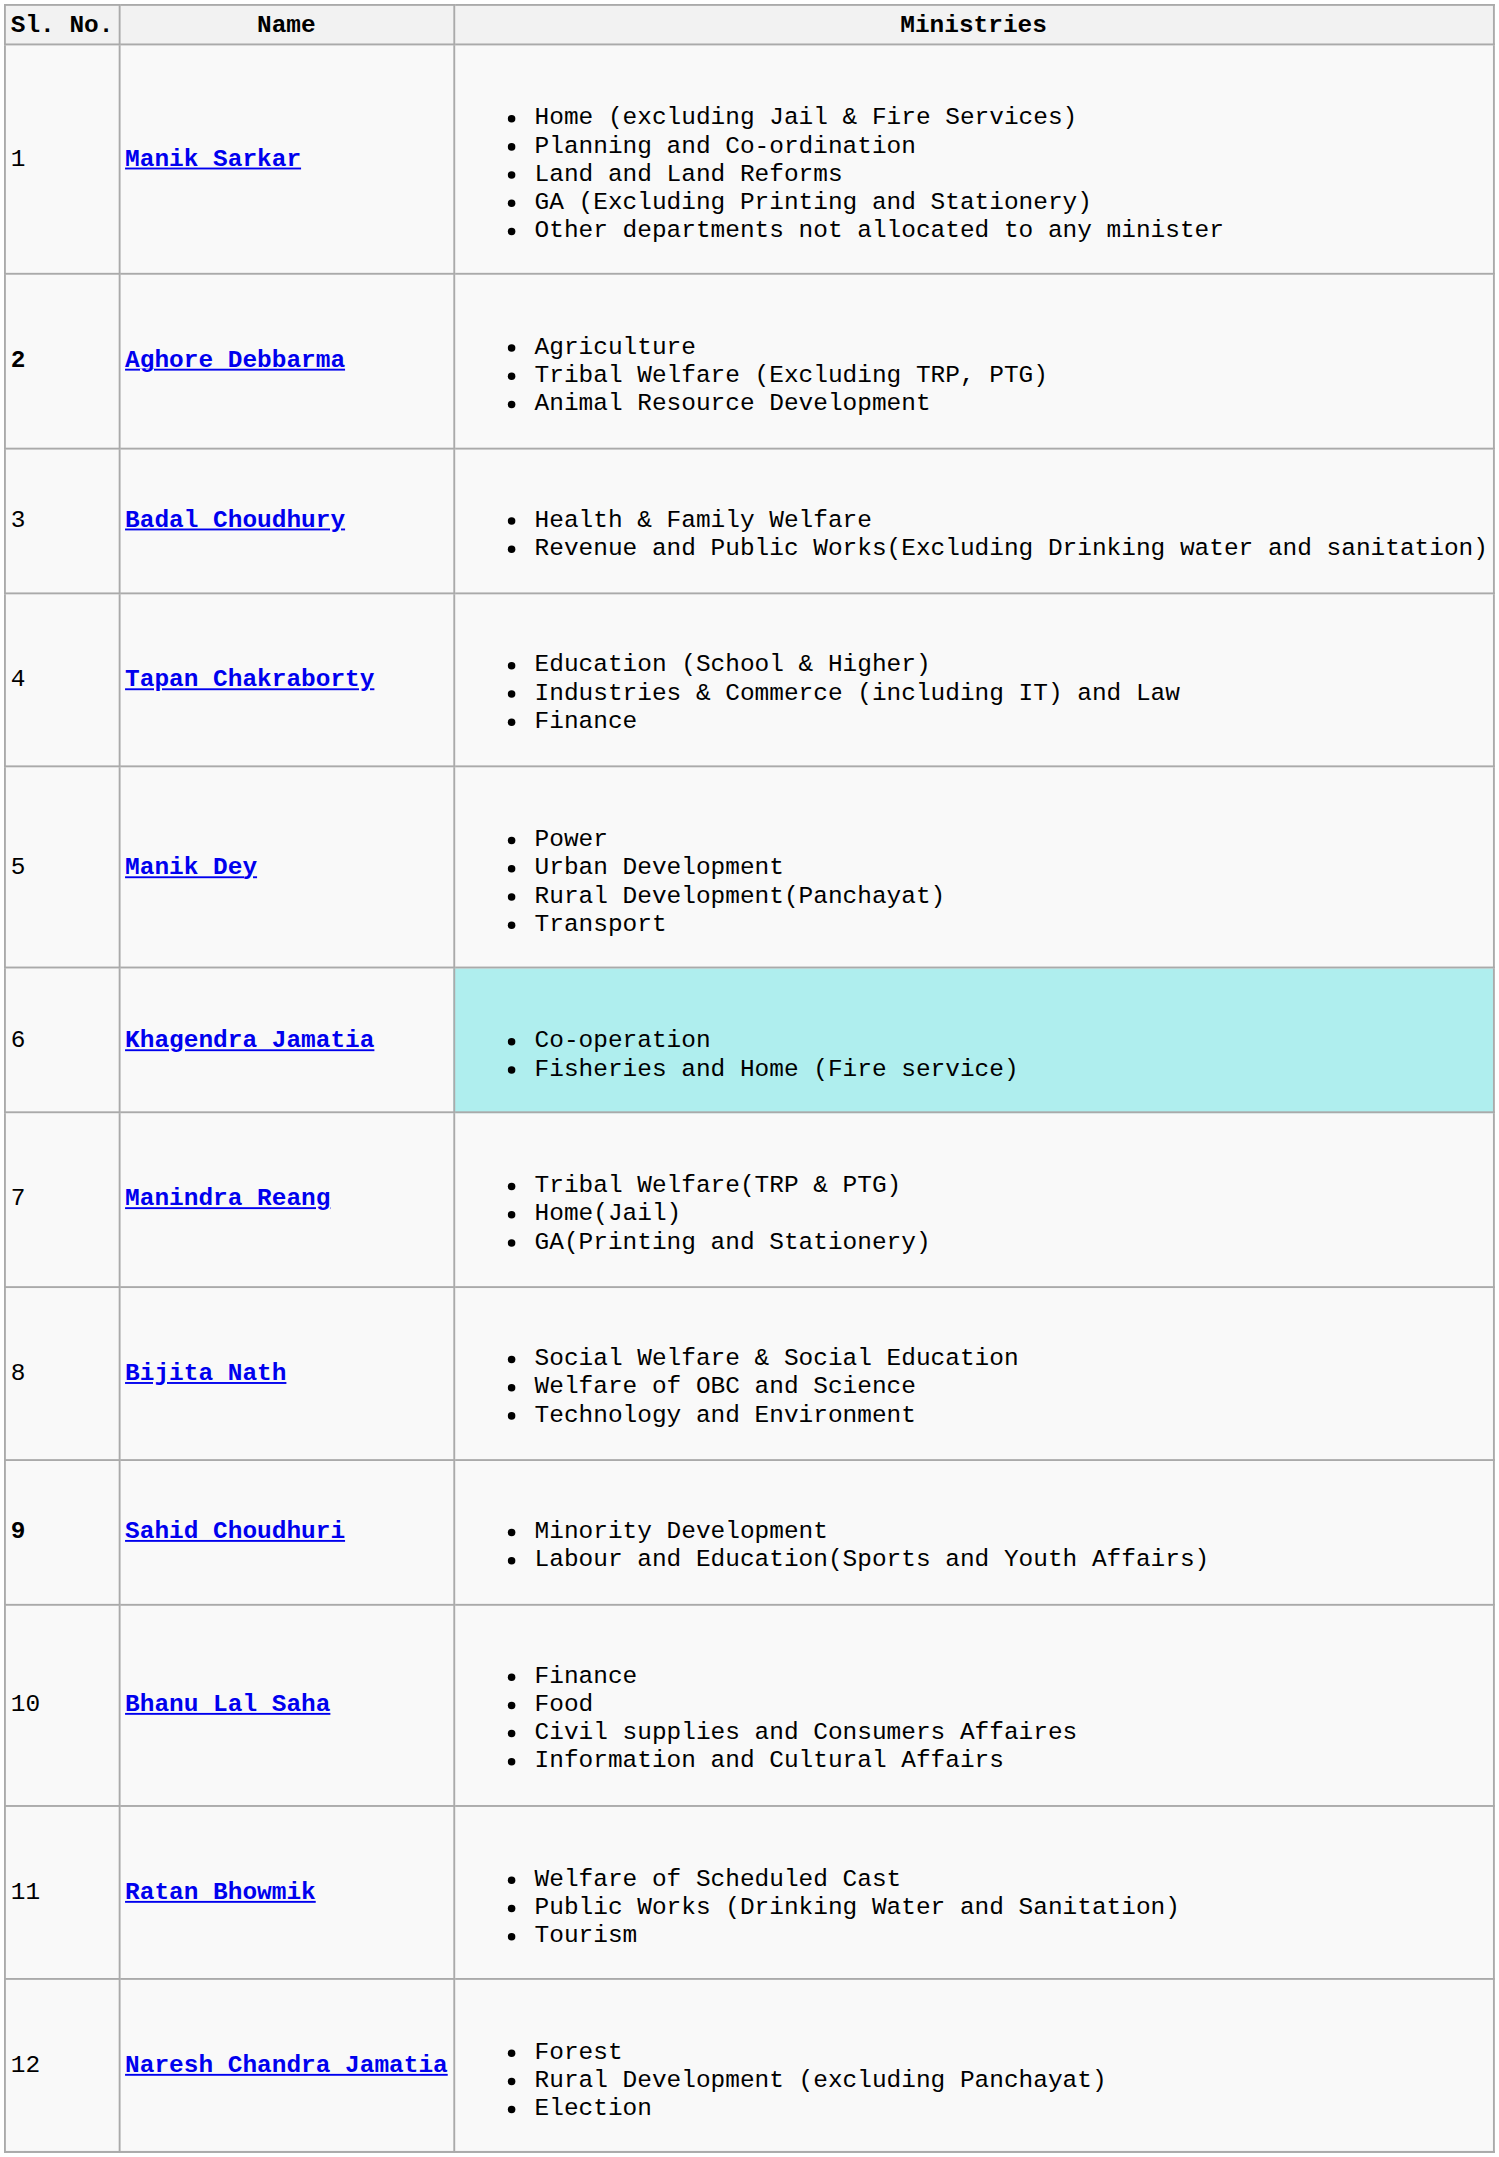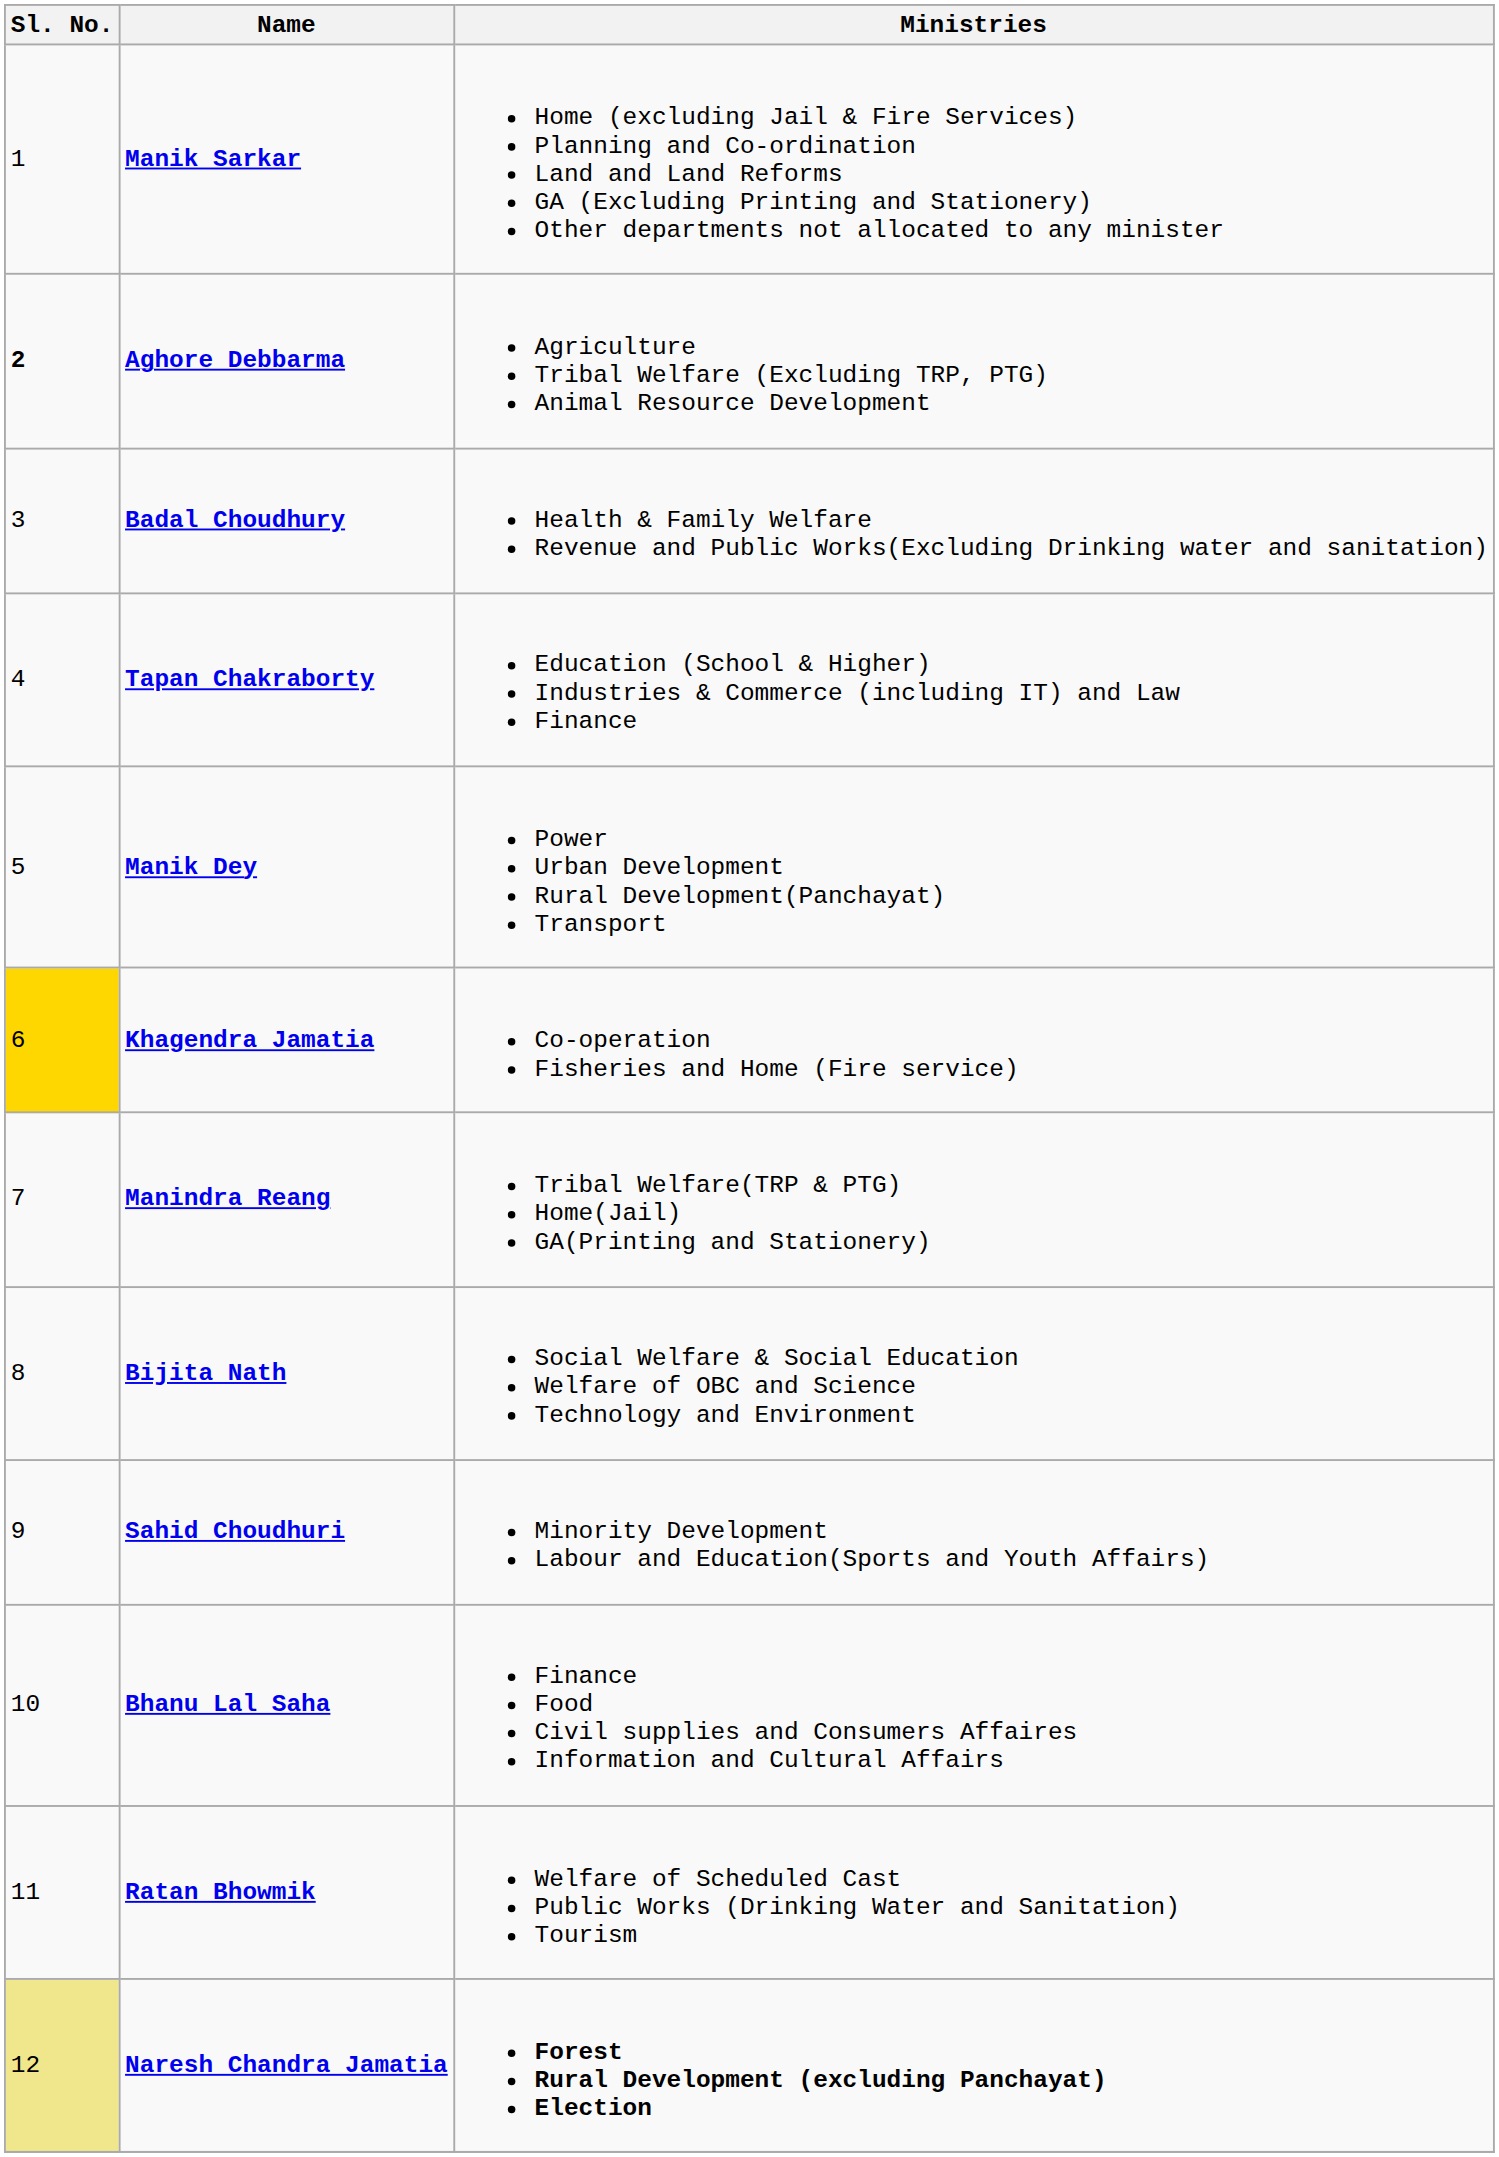(18, 1040) no background -> (18, 1040) gold background
(974, 1054) paleturquoise background -> (974, 1054) no background
(18, 1532) bold -> (18, 1532) normal
(25, 2066) no background -> (25, 2066) khaki background
(974, 2080) normal -> (974, 2080) bold
